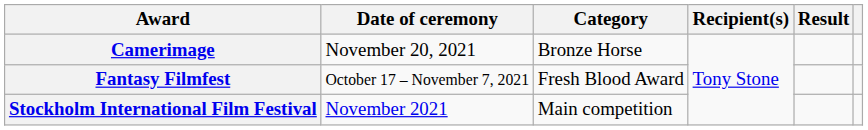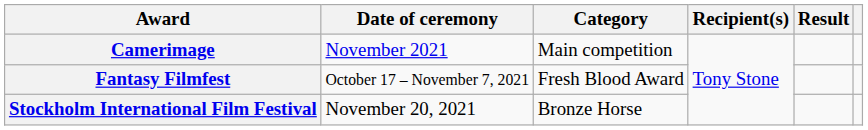(401, 49) November 20, 2021 -> (387, 49) November 2021
(590, 49) Bronze Horse -> (605, 49) Main competition
(387, 109) November 2021 -> (401, 109) November 20, 2021
(605, 109) Main competition -> (590, 109) Bronze Horse
